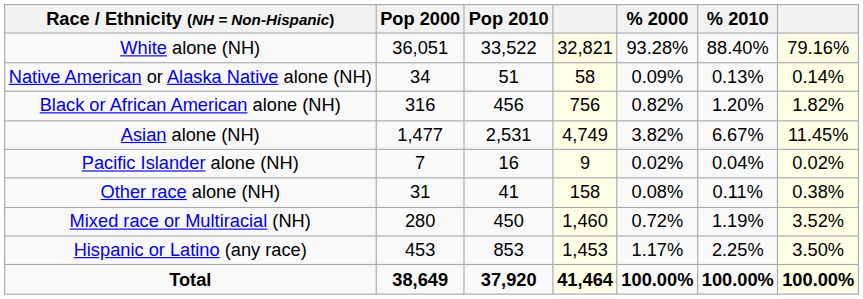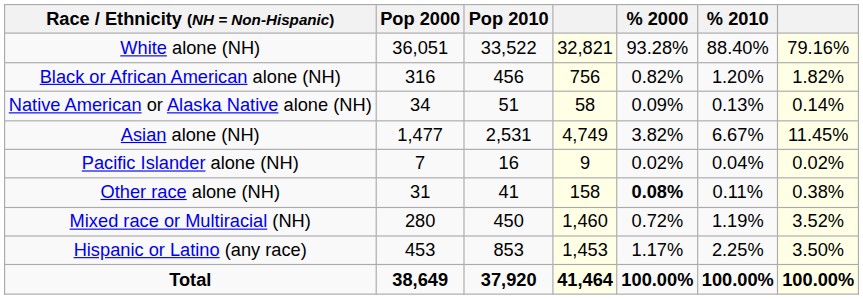rows swapped: (190, 105) <-> (190, 76)
(657, 192) normal -> (657, 192) bold
